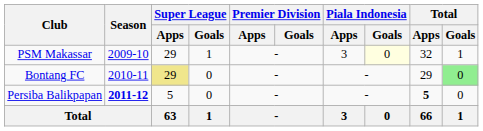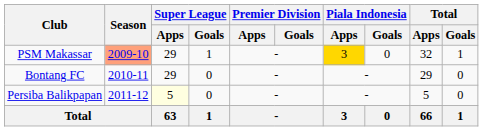(128, 55) no background -> (128, 55) lightsalmon background
(344, 55) no background -> (344, 55) gold background
(387, 55) lightyellow background -> (387, 55) no background
(170, 75) khaki background -> (170, 75) no background
(460, 75) lightgreen background -> (460, 75) no background
(128, 95) bold -> (128, 95) normal
(170, 95) no background -> (170, 95) lightyellow background
(426, 95) bold -> (426, 95) normal
